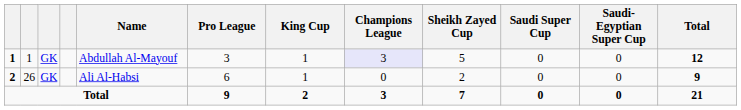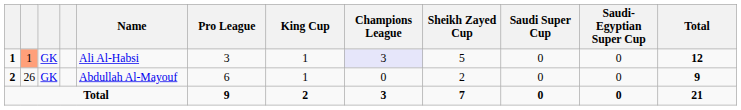(29, 58) no background -> (29, 58) lightsalmon background
(128, 58) Abdullah Al-Mayouf -> (109, 58) Ali Al-Habsi
(109, 77) Ali Al-Habsi -> (128, 77) Abdullah Al-Mayouf
